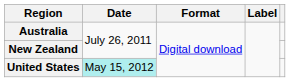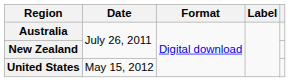(119, 67) paleturquoise background -> (119, 67) no background
